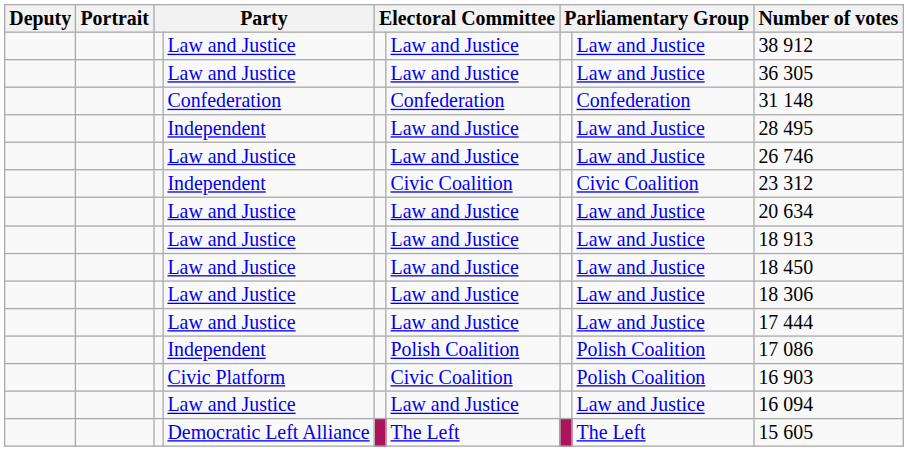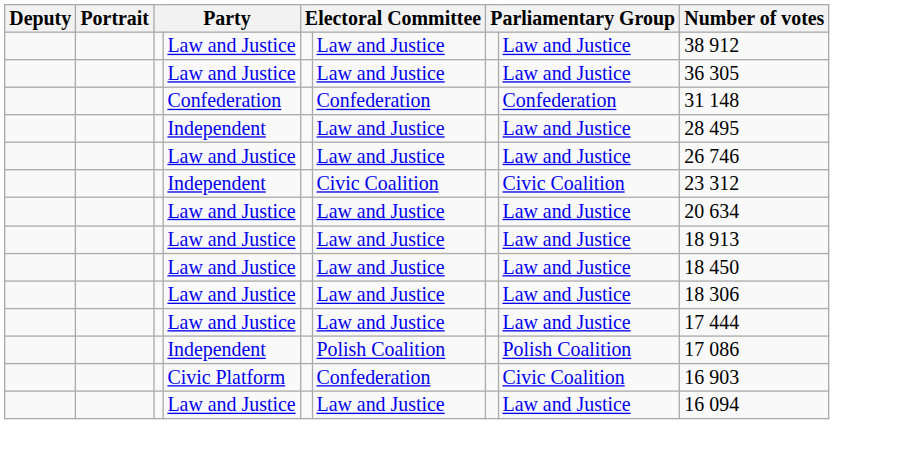(452, 377) Civic Coalition -> (373, 377) Confederation
(641, 377) Polish Coalition -> (564, 377) Civic Coalition
- row: (40, 433)
